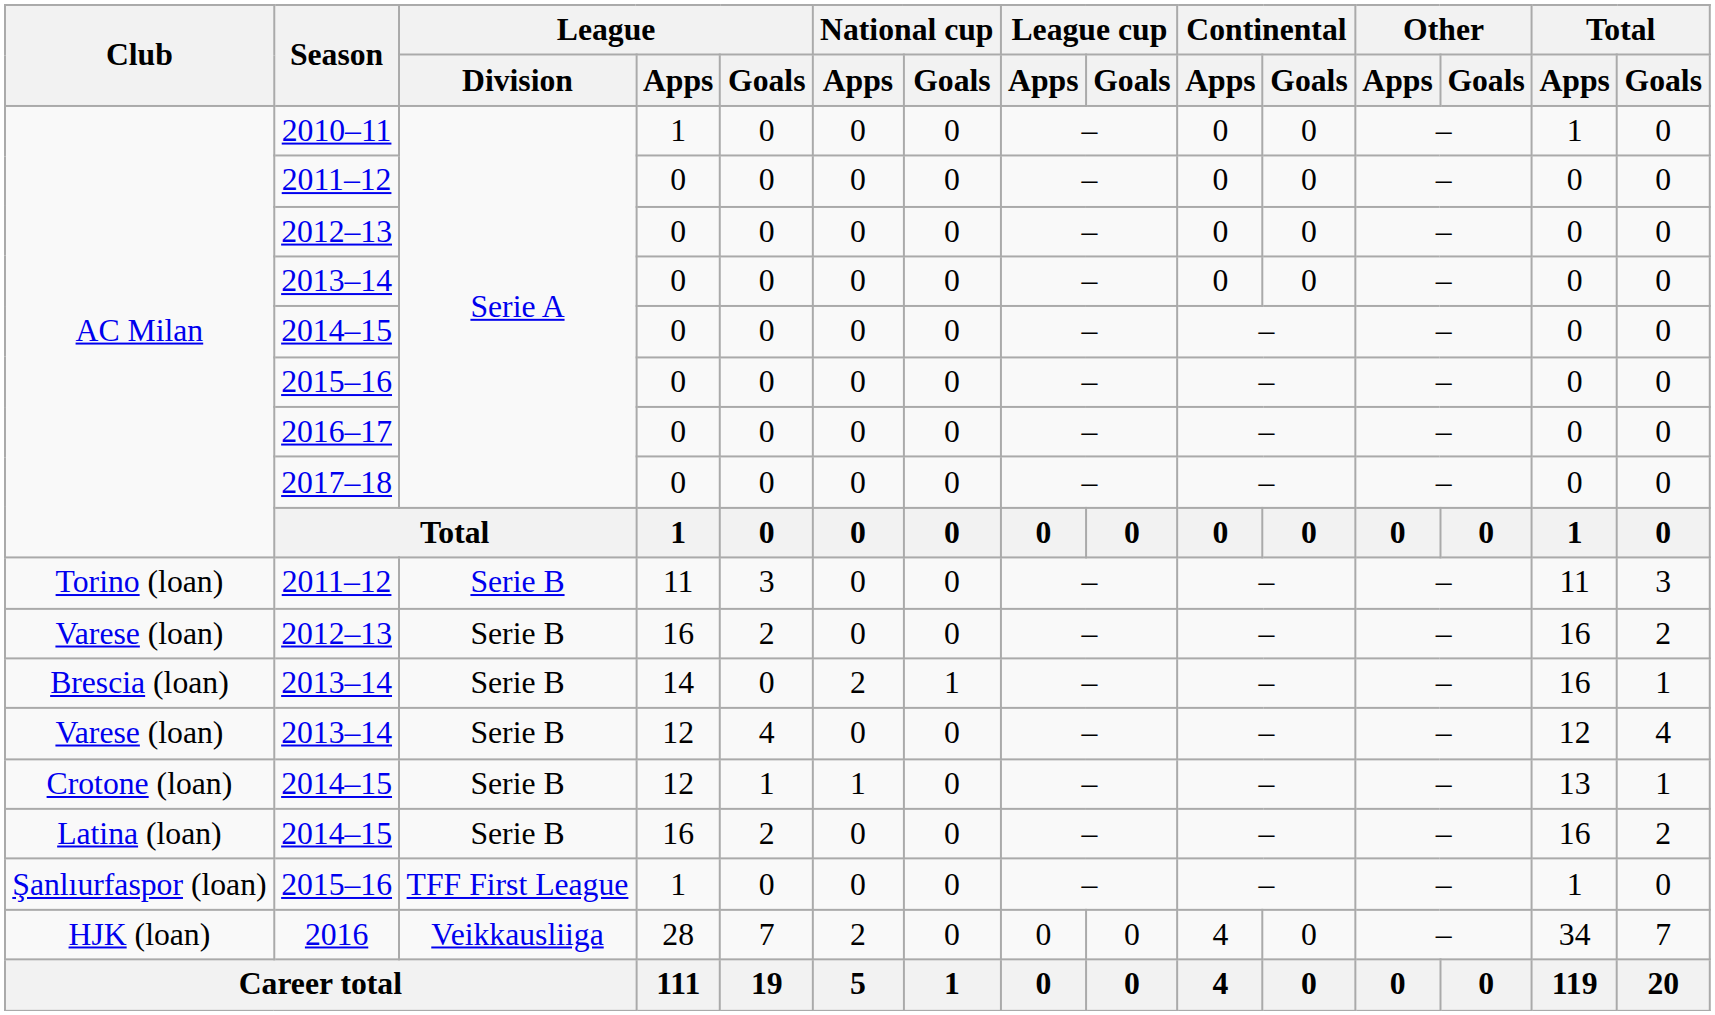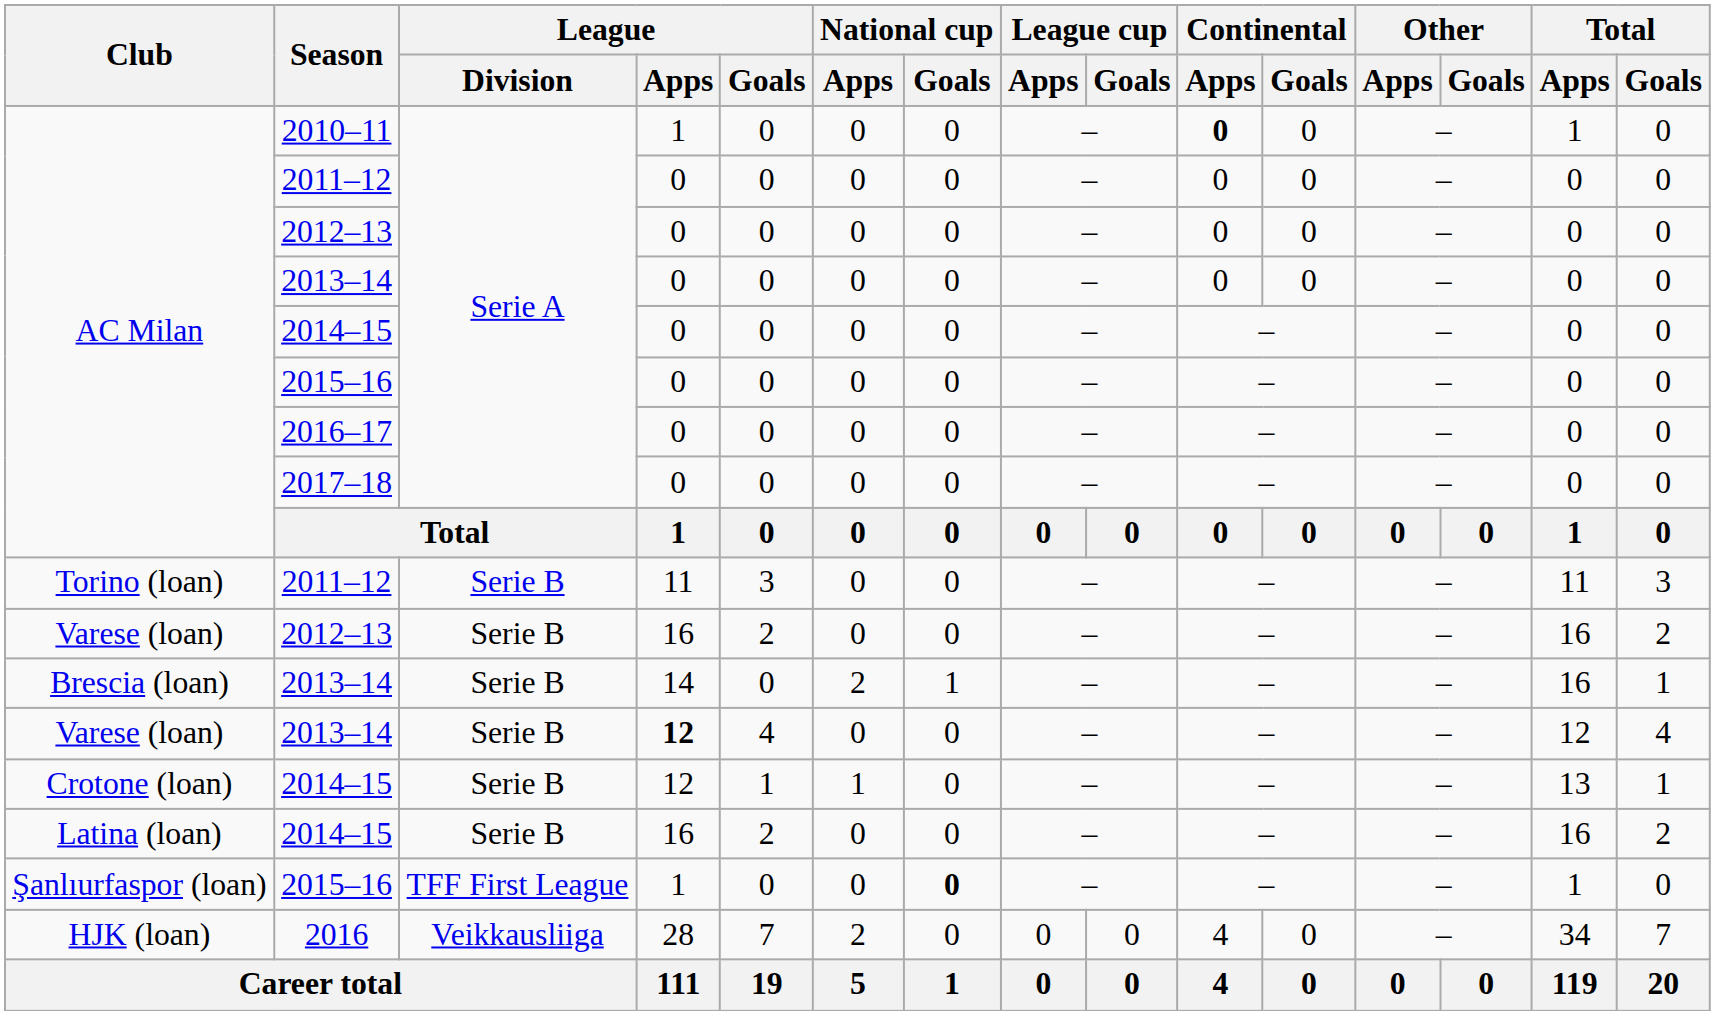(1220, 130) normal -> (1220, 130) bold
(678, 733) normal -> (678, 733) bold
(952, 883) normal -> (952, 883) bold
